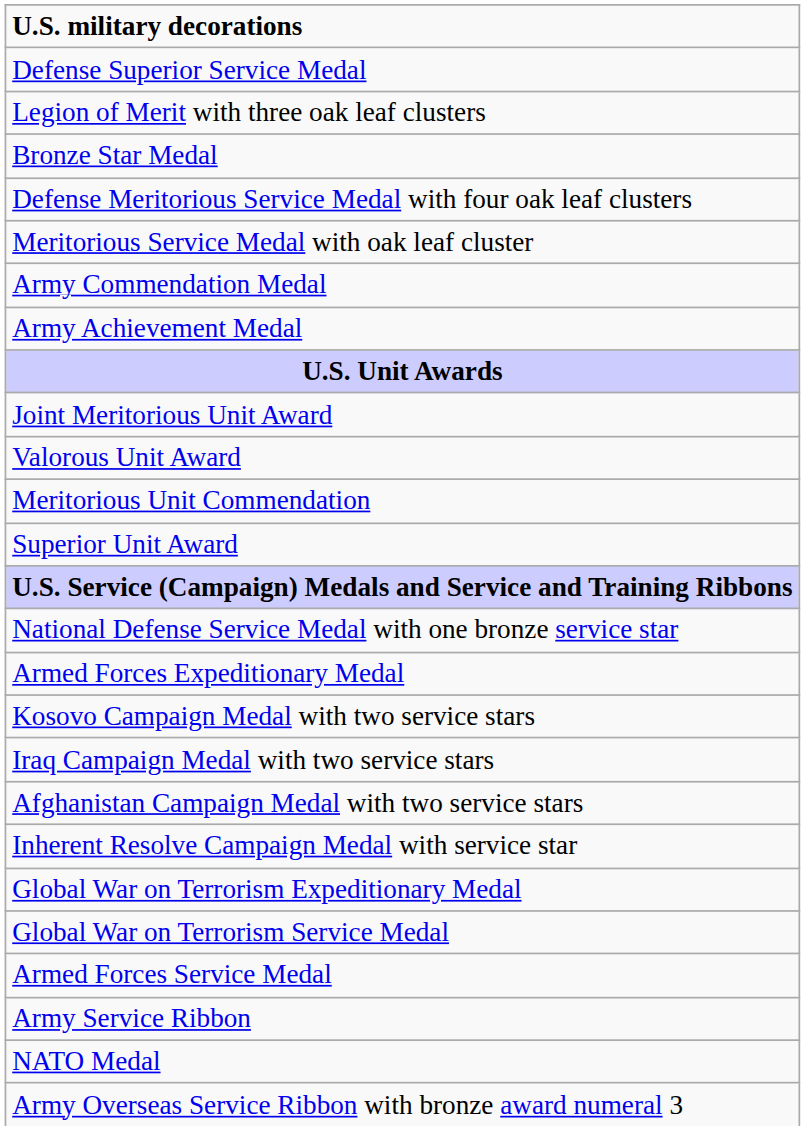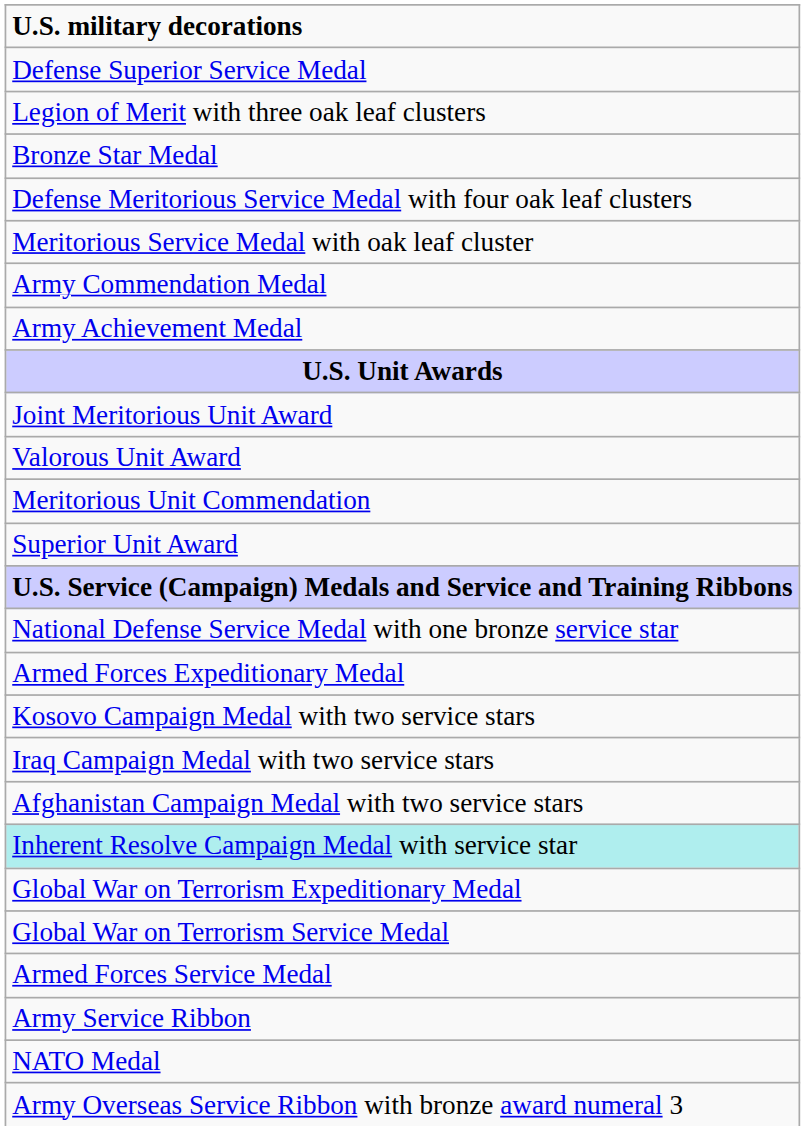(295, 845) no background -> (295, 845) paleturquoise background
